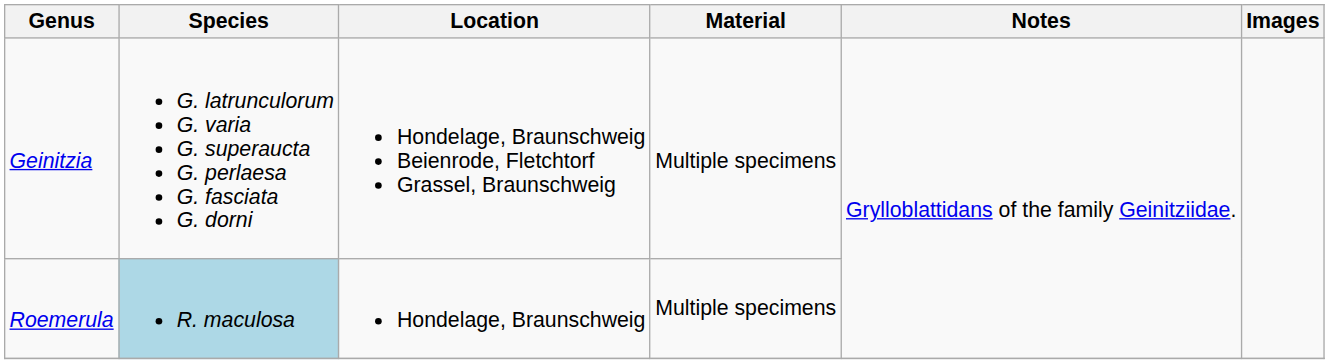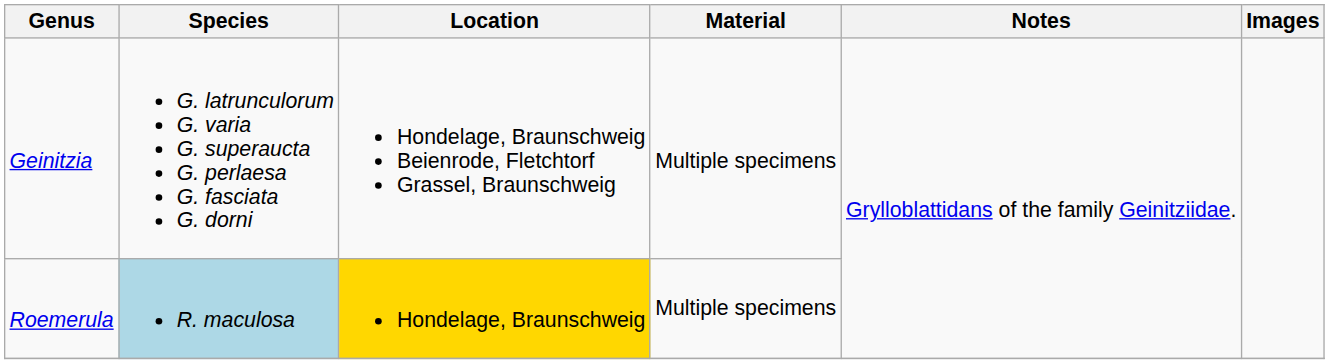(495, 320) no background -> (495, 320) gold background
